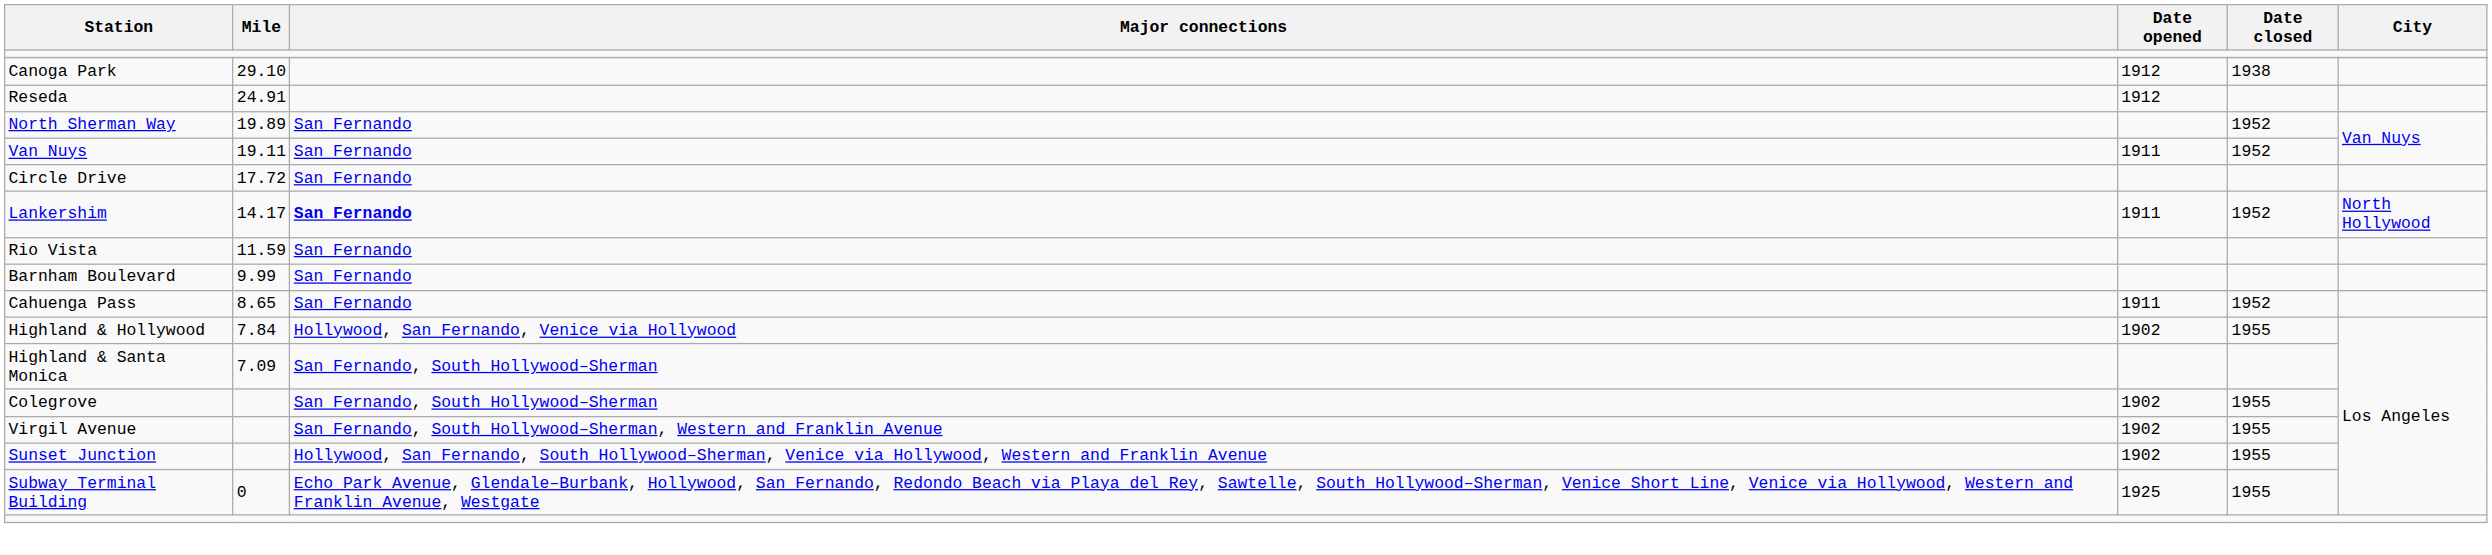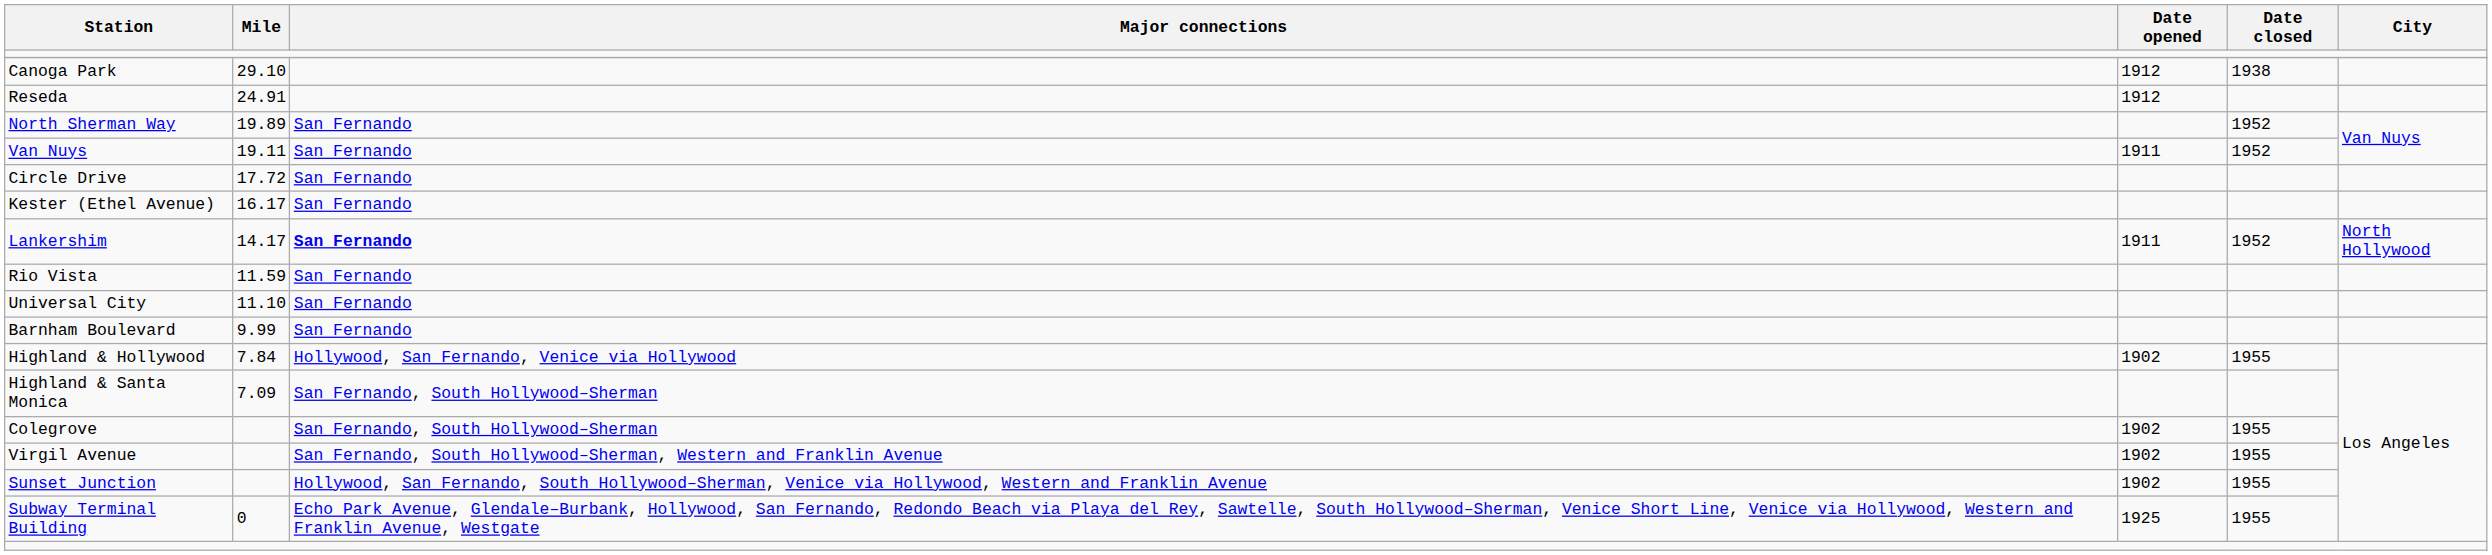+ row: (112, 205)
+ row: (77, 304)
- row: (72, 304)
